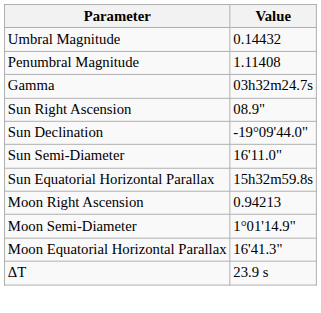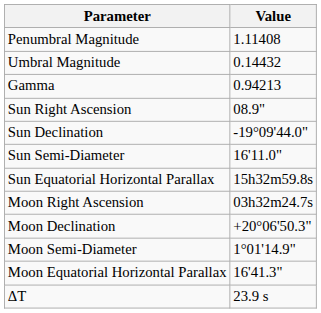rows swapped: (73, 62) <-> (64, 39)
(273, 86) 03h32m24.7s -> (257, 86) 0.94213
(257, 202) 0.94213 -> (273, 202) 03h32m24.7s
+ row: (62, 226)
